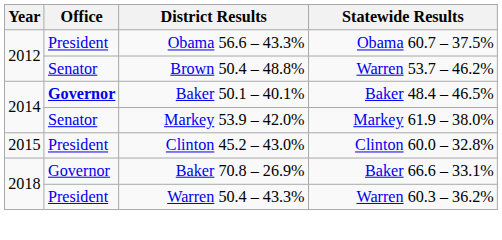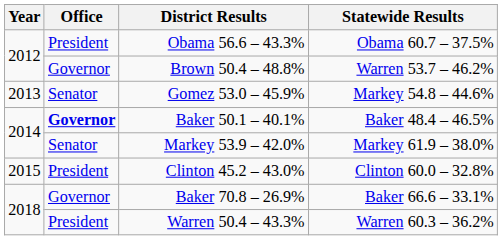(73, 68) Senator -> (79, 68) Governor
+ row: (236, 94)
